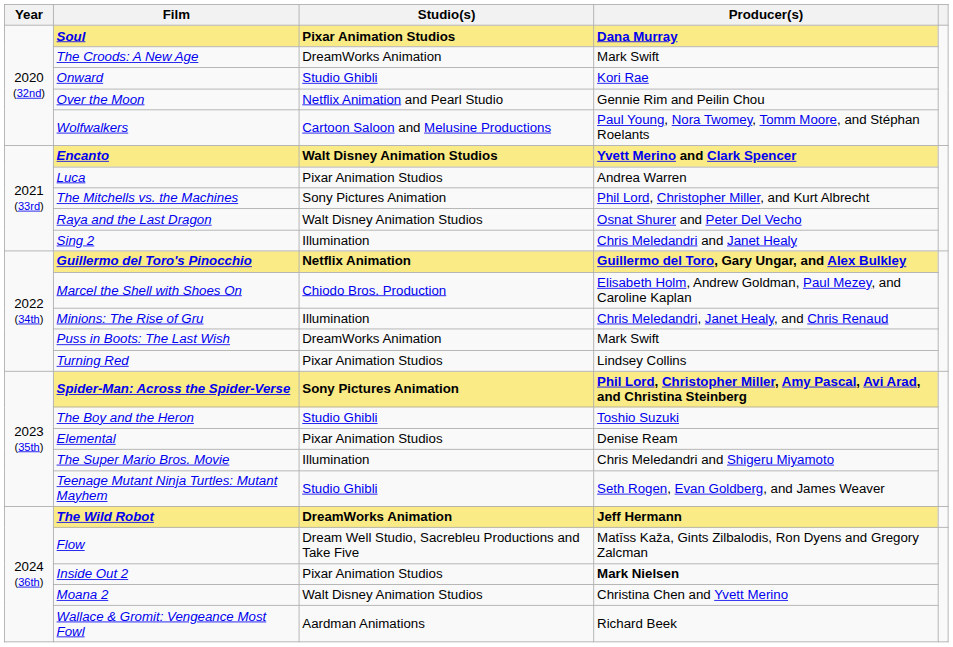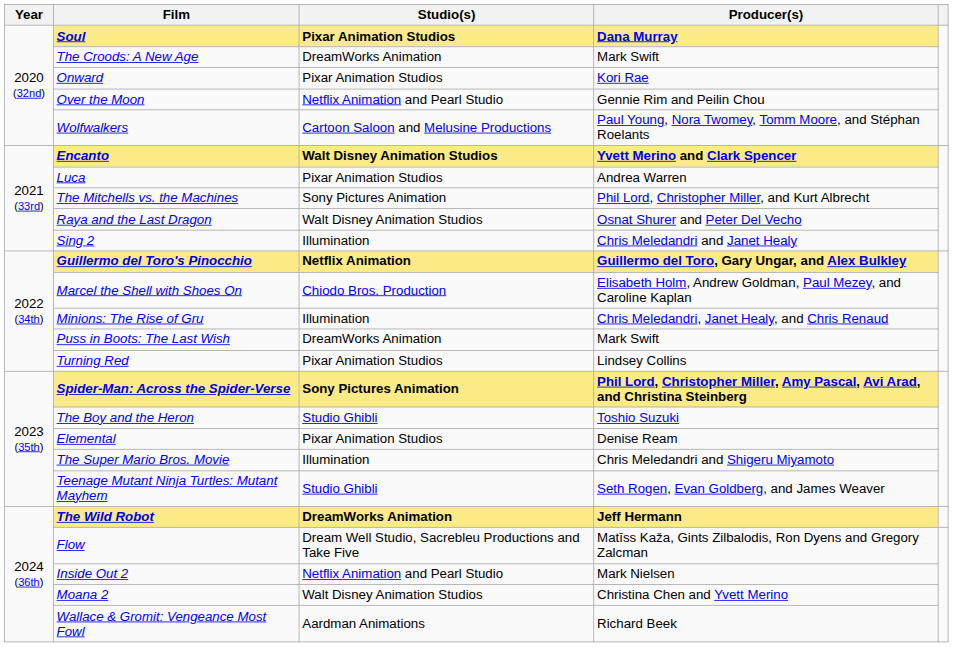(340, 78) Studio Ghibli -> (372, 78) Pixar Animation Studios
(372, 574) Pixar Animation Studios -> (403, 574) Netflix Animation and Pearl Studio
(638, 574) bold -> (636, 574) normal
